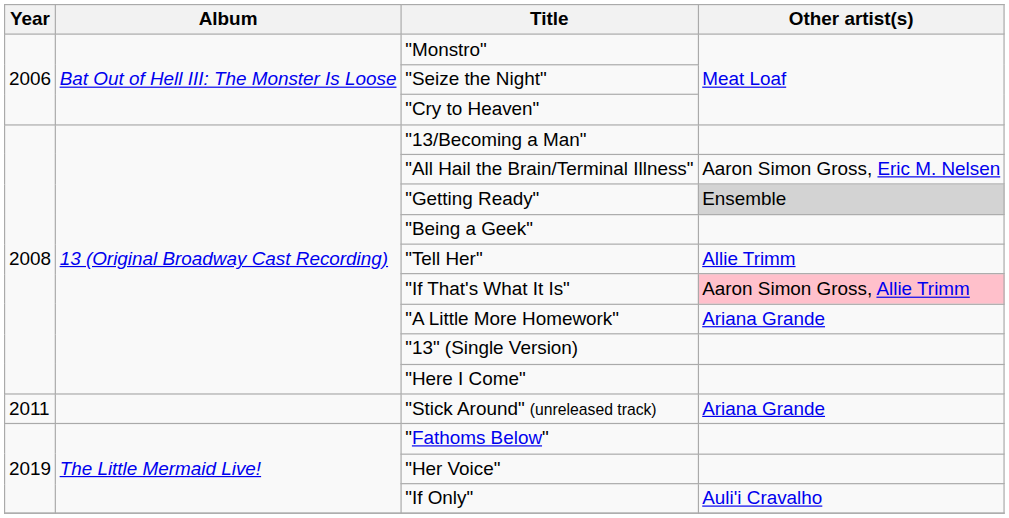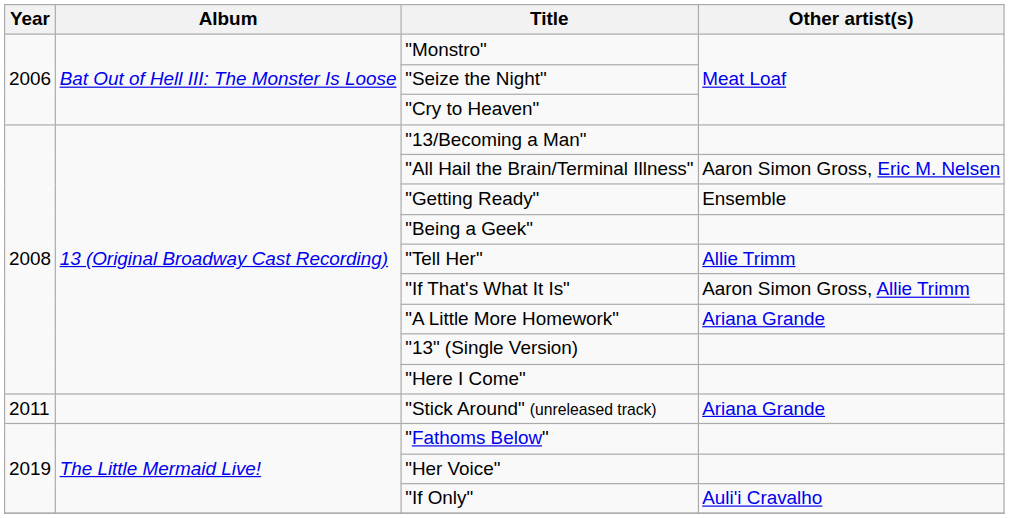(744, 199) lightgrey background -> (744, 199) no background
(836, 288) pink background -> (836, 288) no background
